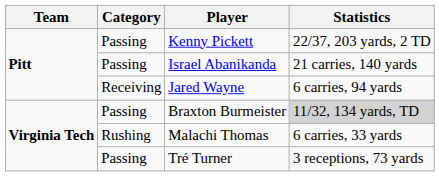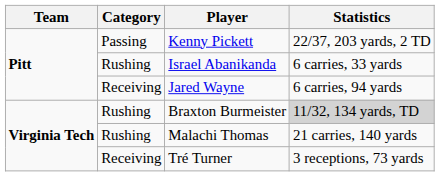(124, 64) Passing -> (126, 64) Rushing
(355, 64) 21 carries, 140 yards -> (348, 64) 6 carries, 33 yards
(124, 111) Passing -> (126, 111) Rushing
(348, 135) 6 carries, 33 yards -> (355, 135) 21 carries, 140 yards
(124, 158) Passing -> (131, 158) Receiving
